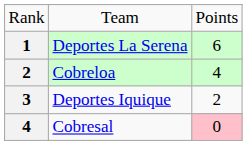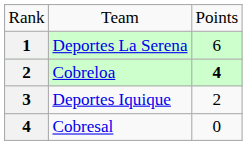(217, 72) normal -> (217, 72) bold
(217, 126) pink background -> (217, 126) no background
